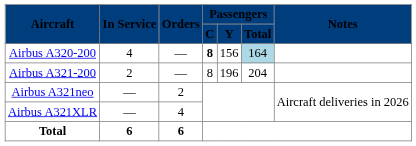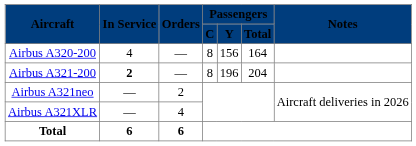(210, 53) bold -> (210, 53) normal
(258, 53) lightblue background -> (258, 53) no background
(129, 72) normal -> (129, 72) bold
